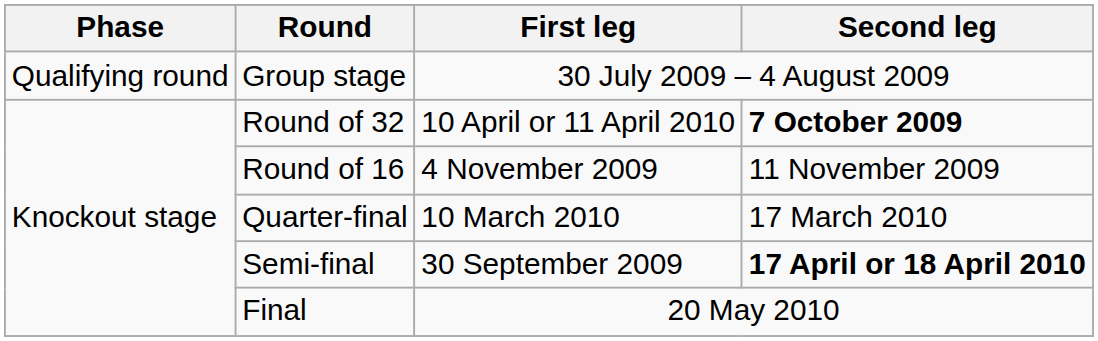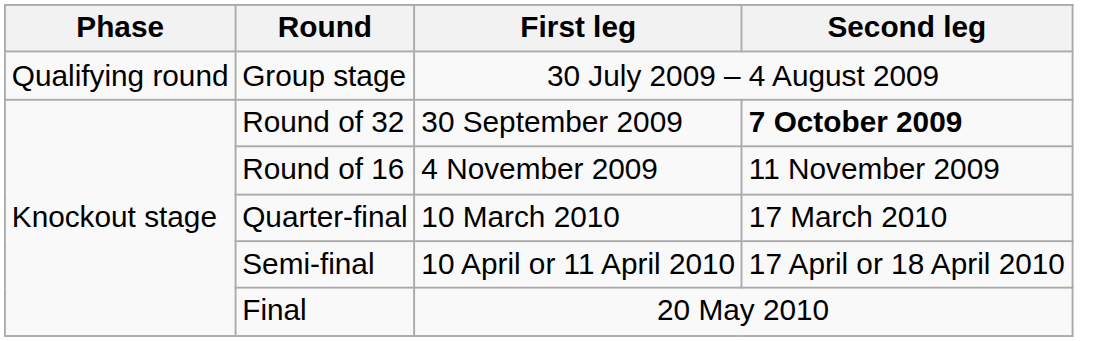(578, 122) 10 April or 11 April 2010 -> (552, 122) 30 September 2009
(552, 264) 30 September 2009 -> (578, 264) 10 April or 11 April 2010
(917, 264) bold -> (907, 264) normal
